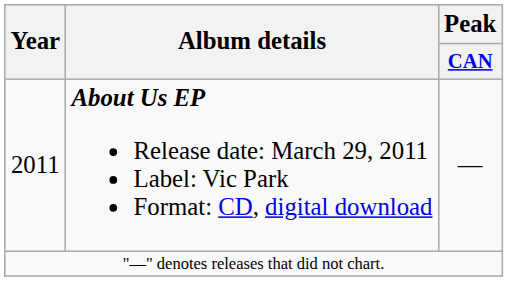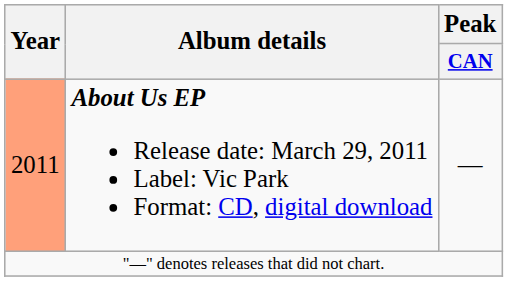(35, 164) no background -> (35, 164) lightsalmon background
